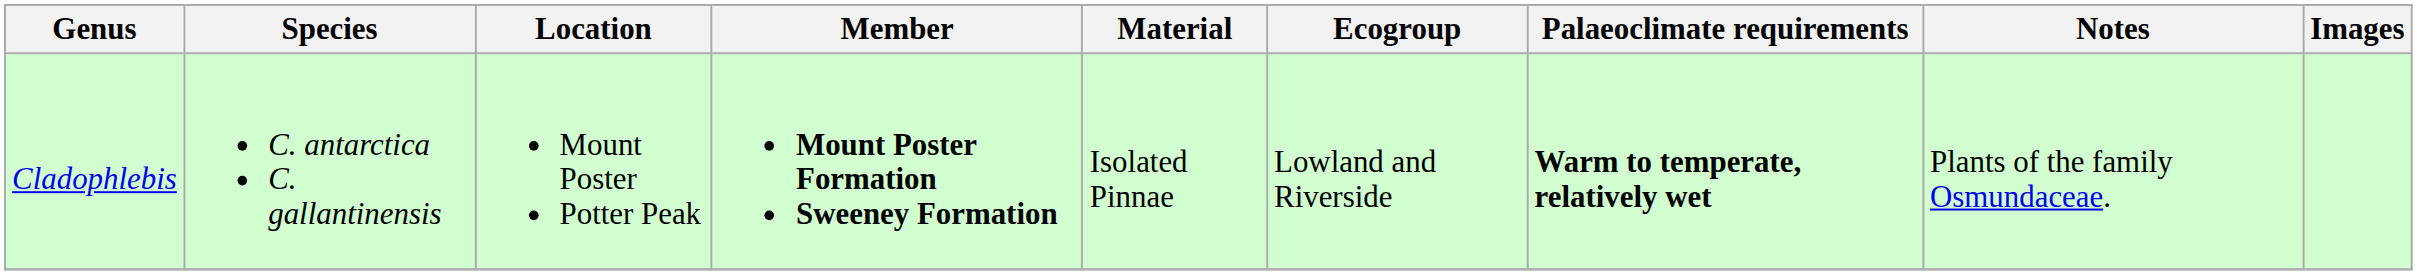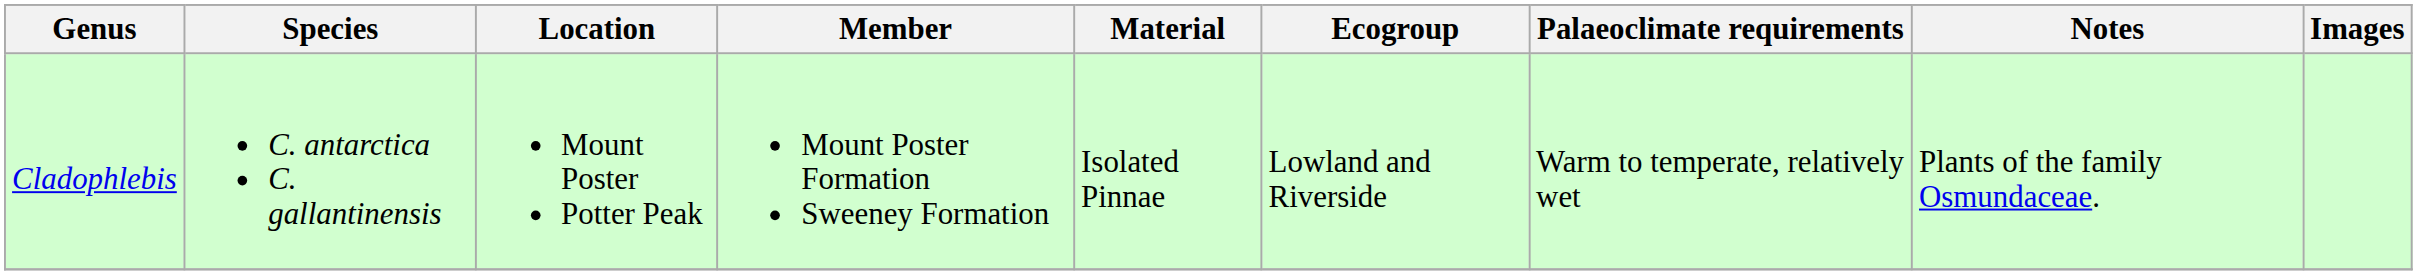(897, 179) bold -> (895, 179) normal
(1668, 178) bold -> (1720, 178) normal
